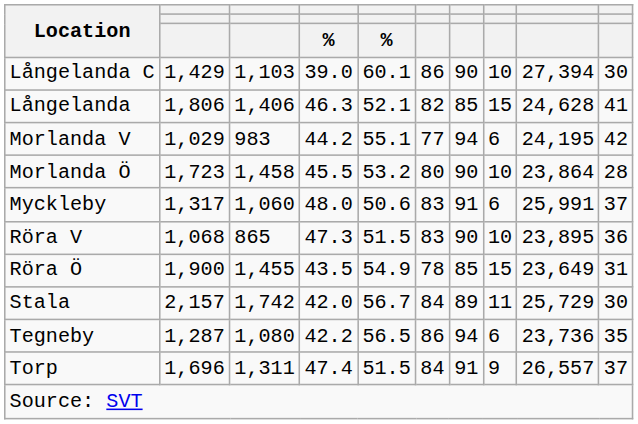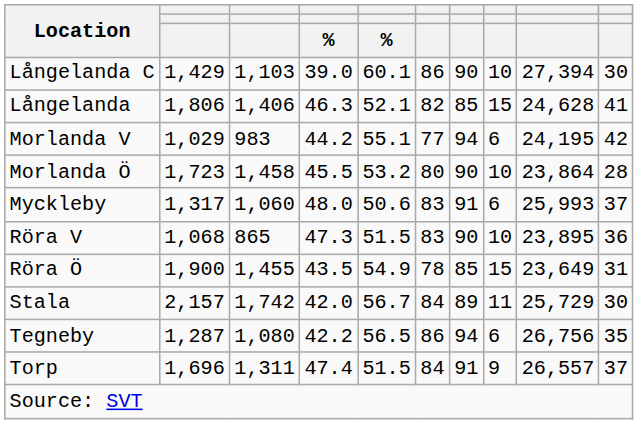(558, 205) 25,991 -> (558, 205) 25,993
(558, 336) 23,736 -> (558, 336) 26,756
